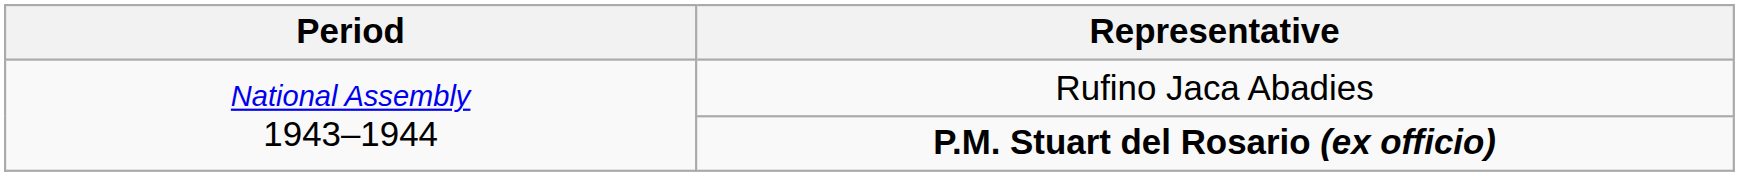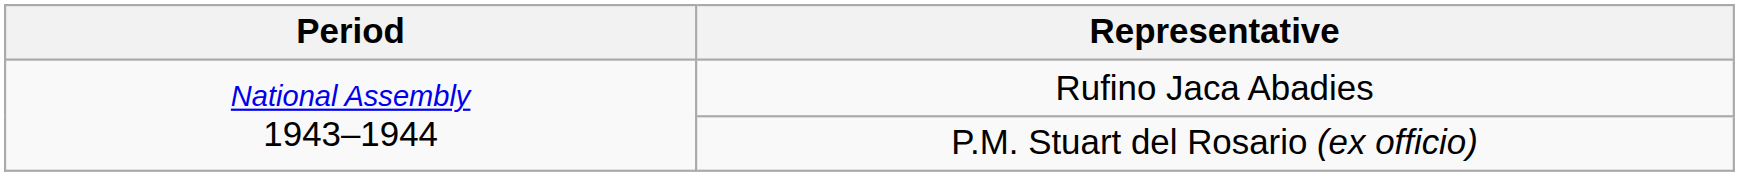(1215, 142) bold -> (1215, 142) normal
